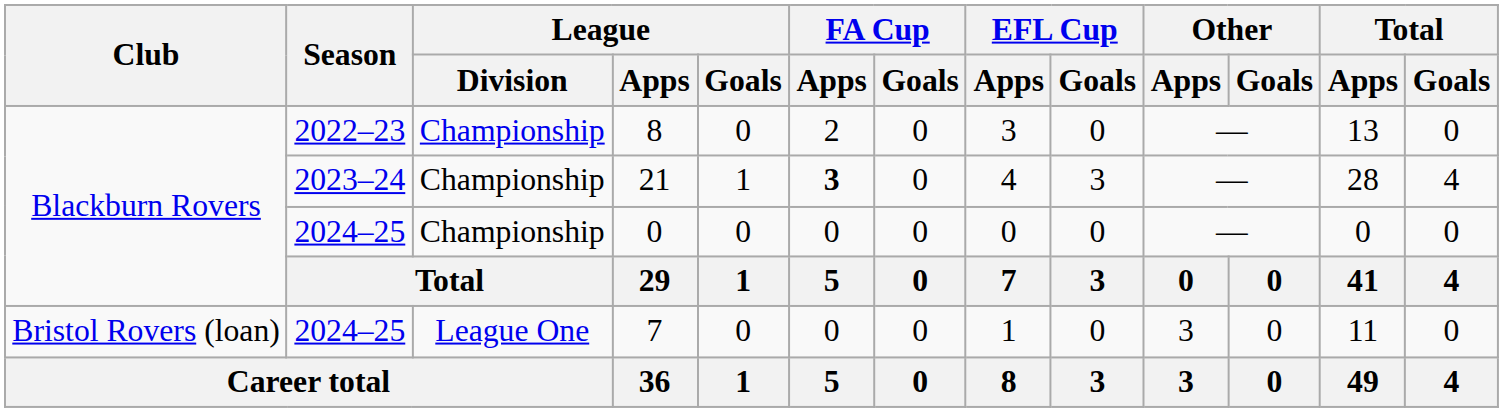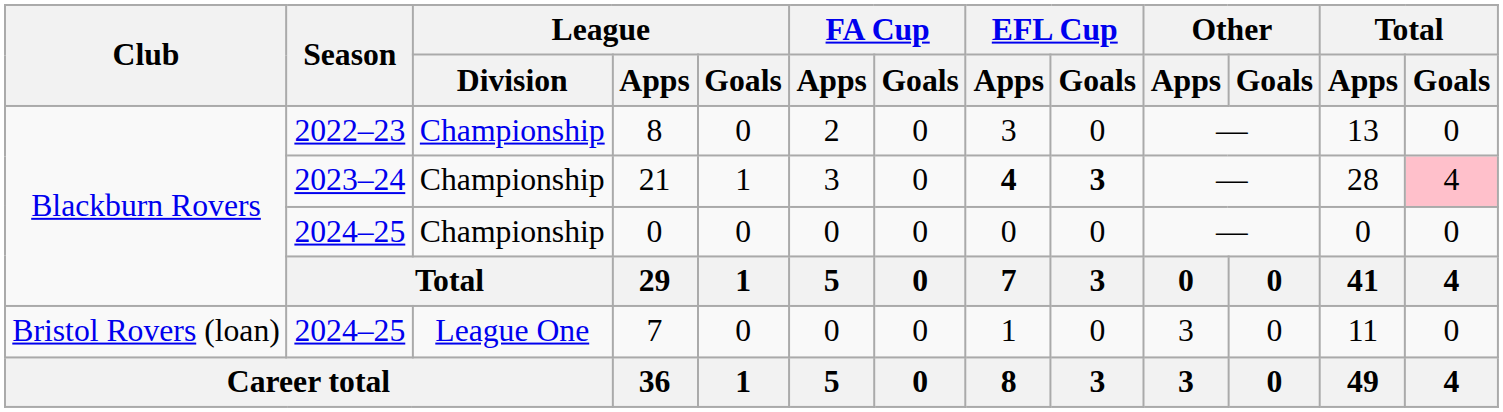(832, 180) bold -> (832, 180) normal
(1009, 180) normal -> (1009, 180) bold
(1097, 180) normal -> (1097, 180) bold
(1452, 180) no background -> (1452, 180) pink background
